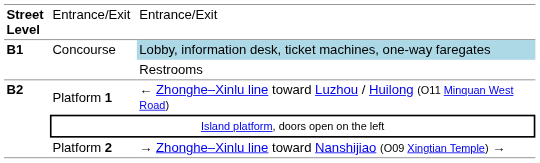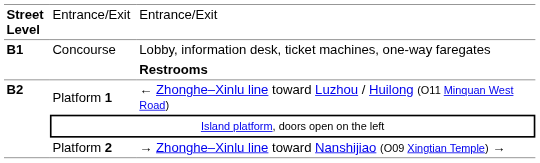(315, 50) lightblue background -> (315, 50) no background
(171, 69) normal -> (174, 69) bold
